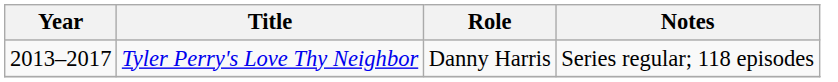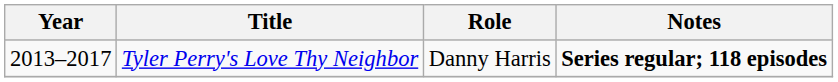(688, 58) normal -> (694, 58) bold
